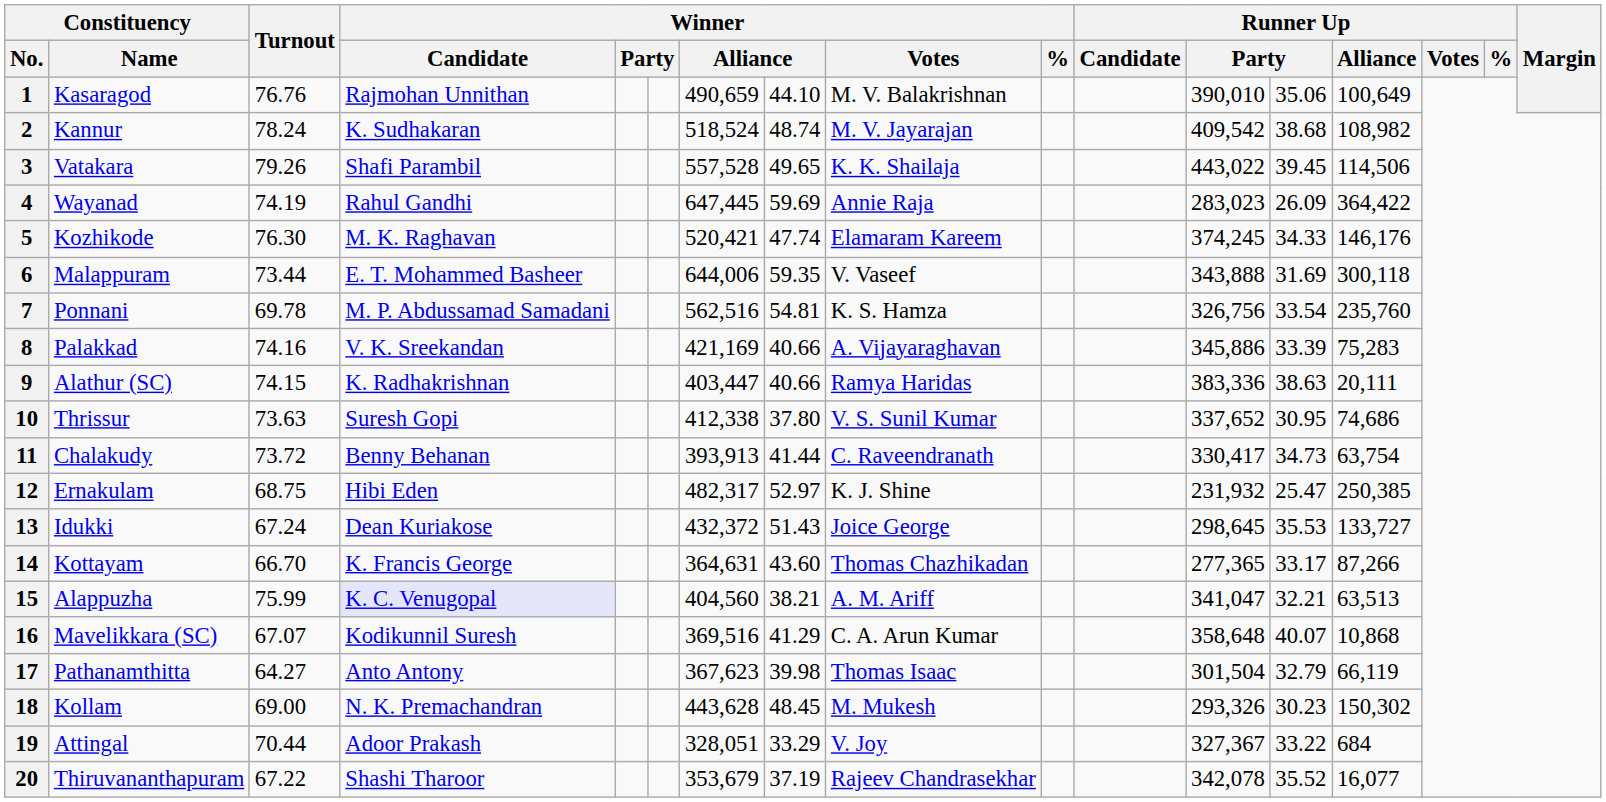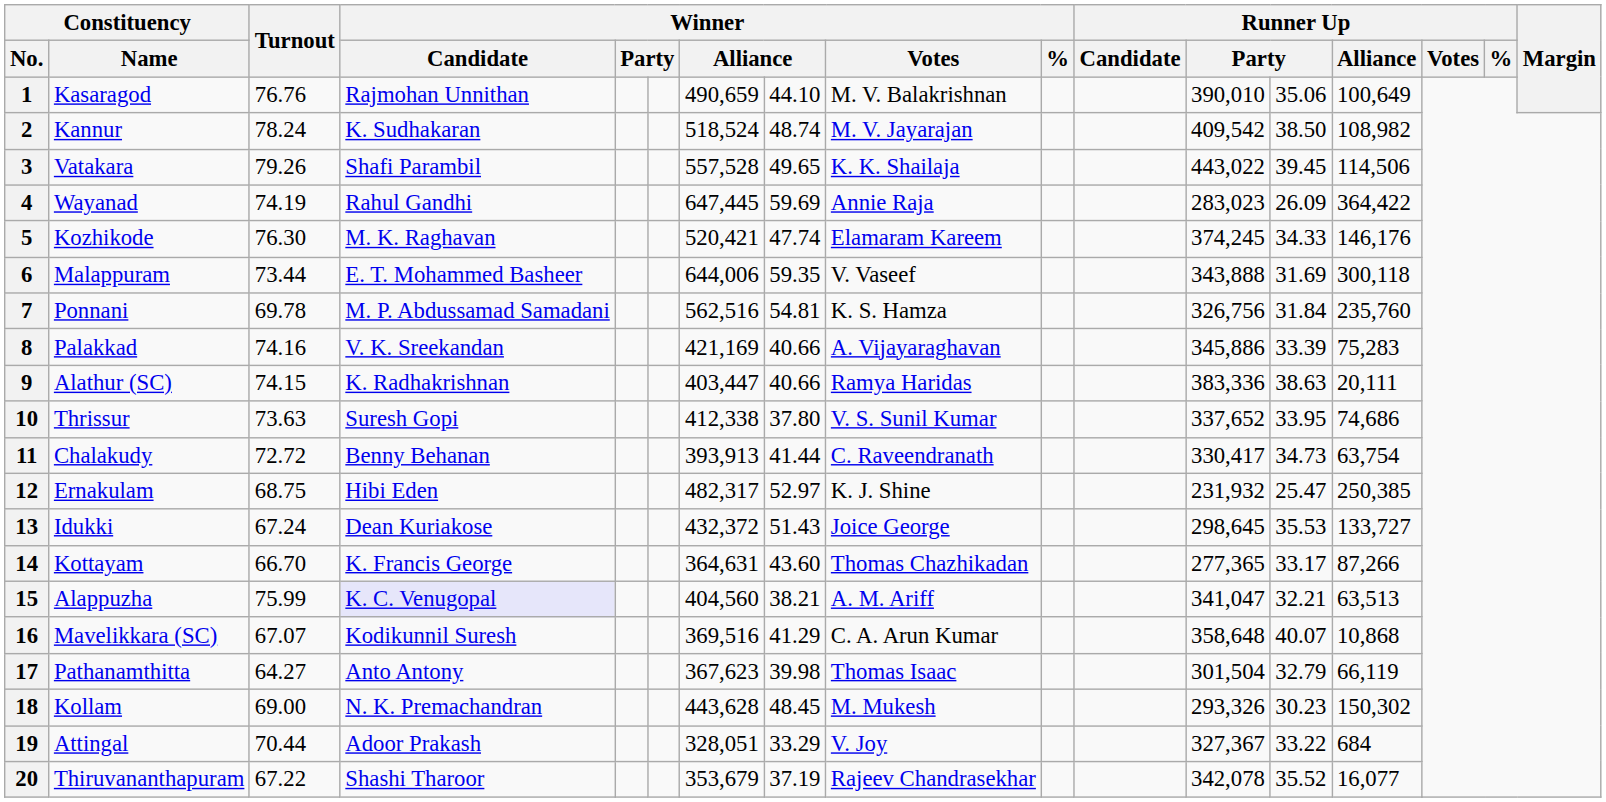(1301, 130) 38.68 -> (1301, 130) 38.50
(1301, 310) 33.54 -> (1301, 310) 31.84
(1301, 418) 30.95 -> (1301, 418) 33.95
(280, 454) 73.72 -> (280, 454) 72.72
